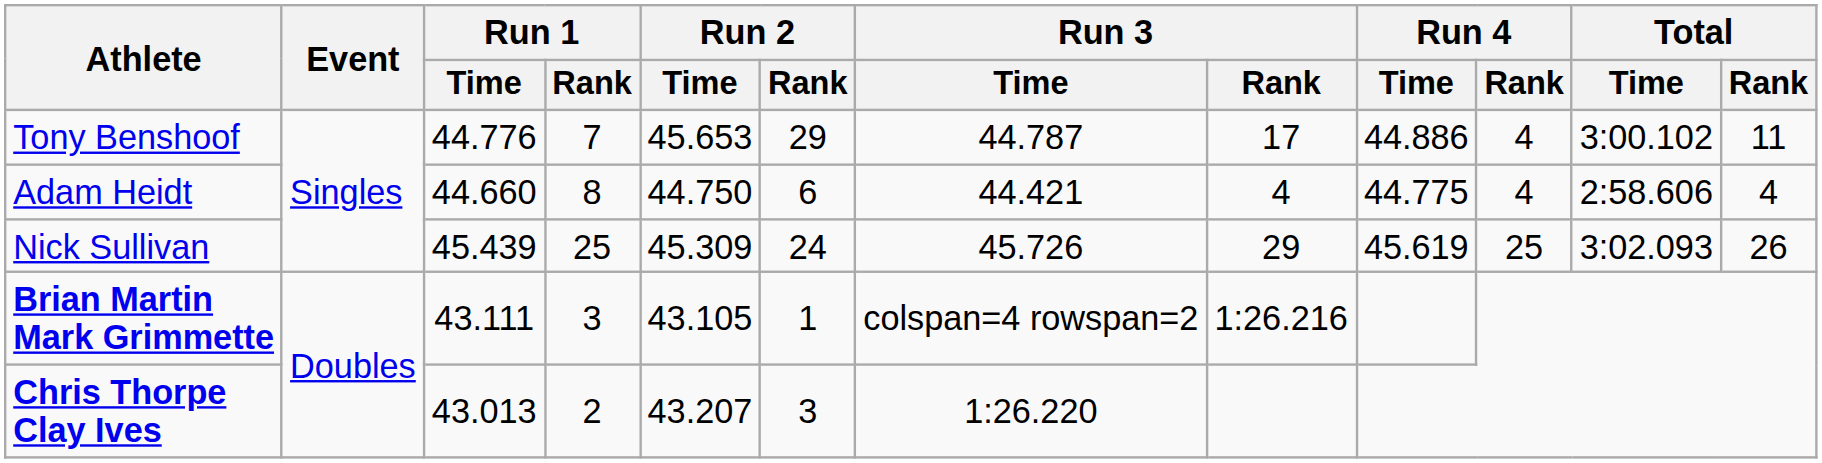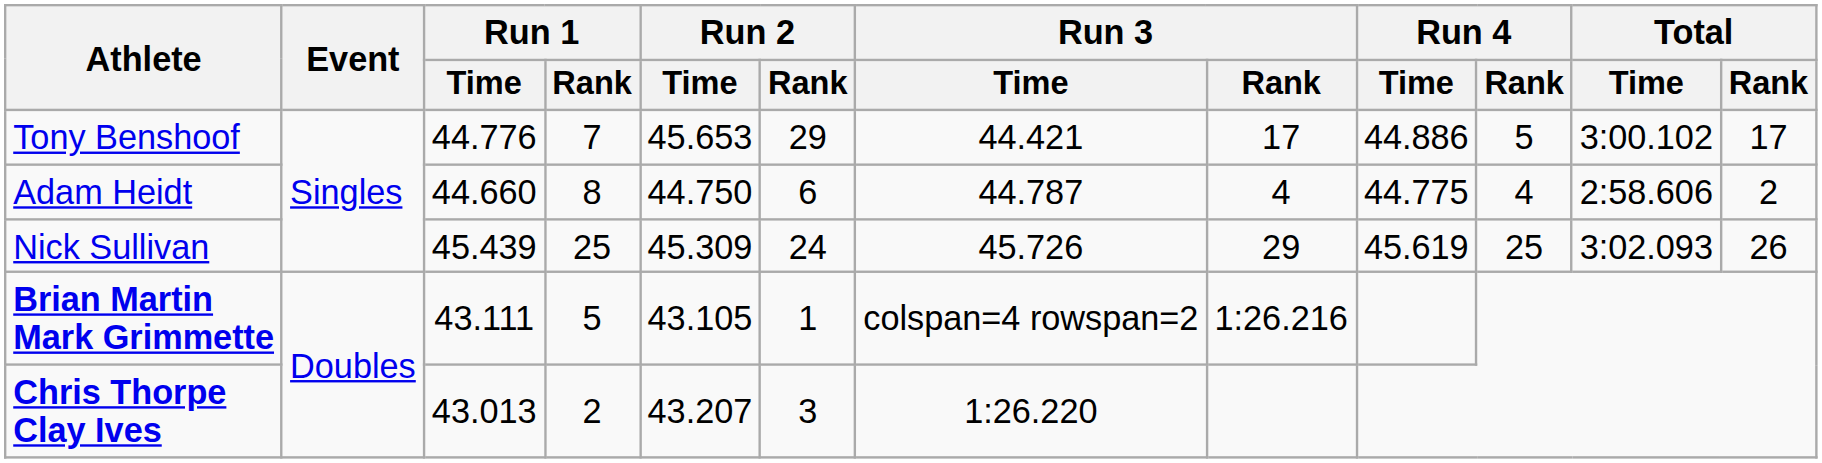(1031, 138) 44.787 -> (1031, 138) 44.421
(1524, 138) 4 -> (1524, 138) 5
(1768, 138) 11 -> (1768, 138) 17
(1031, 192) 44.421 -> (1031, 192) 44.787
(1768, 192) 4 -> (1768, 192) 2
(592, 319) 3 -> (592, 319) 5
